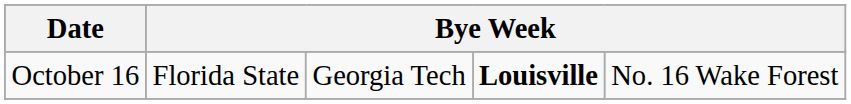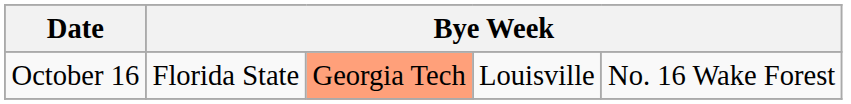(389, 75) no background -> (389, 75) lightsalmon background
(538, 75) bold -> (537, 75) normal
